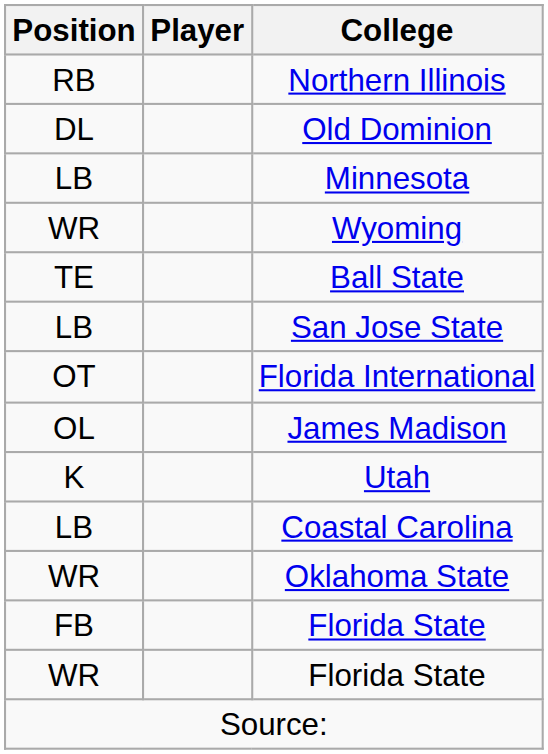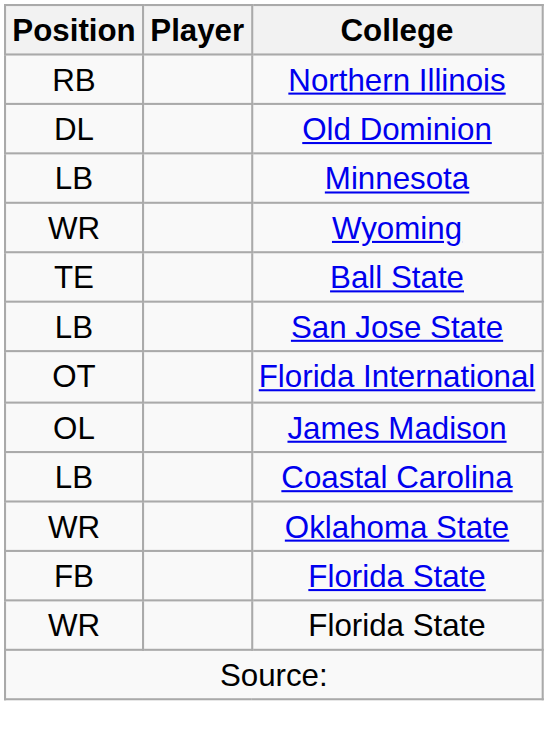- row: (74, 476)
